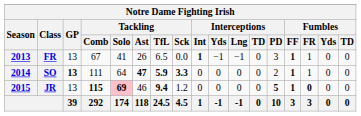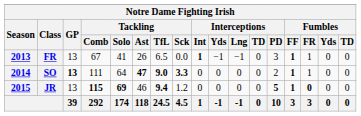(161, 73) 5.9 -> (161, 73) 9.0
(122, 88) pink background -> (122, 88) no background
